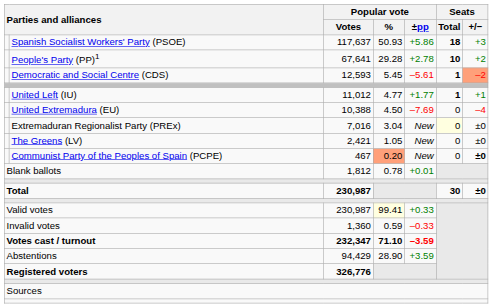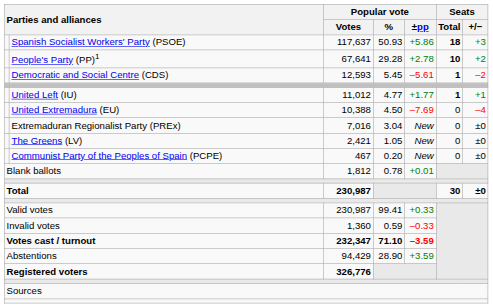(481, 75) lightsalmon background -> (481, 75) no background
(458, 125) lightyellow background -> (458, 125) no background
(393, 156) lightsalmon background -> (393, 156) no background
(481, 156) bold -> (481, 156) normal
(390, 210) lightyellow background -> (390, 210) no background
